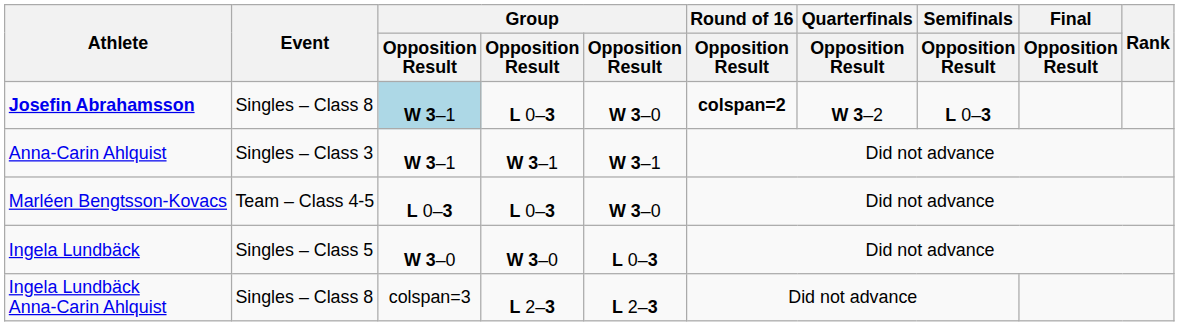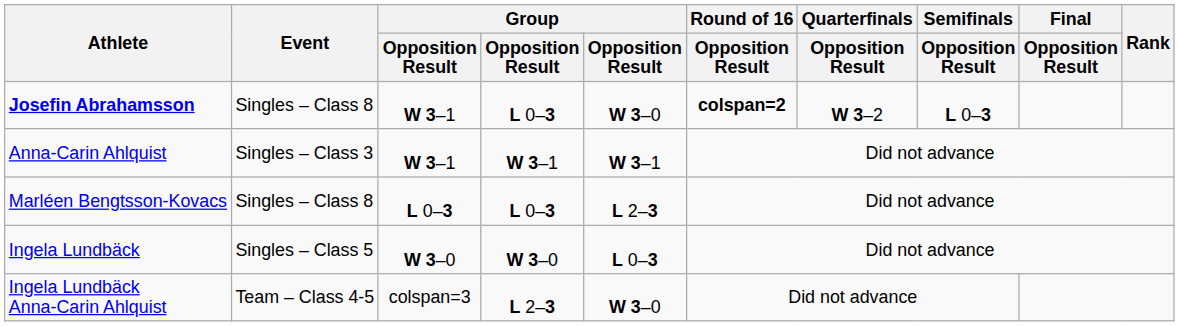(430, 115) lightblue background -> (430, 115) no background
(305, 201) Team – Class 4-5 -> (304, 201) Singles – Class 8
(635, 211) W 3–0 -> (635, 211) L 2–3
(304, 297) Singles – Class 8 -> (305, 297) Team – Class 4-5
(635, 307) L 2–3 -> (635, 307) W 3–0
